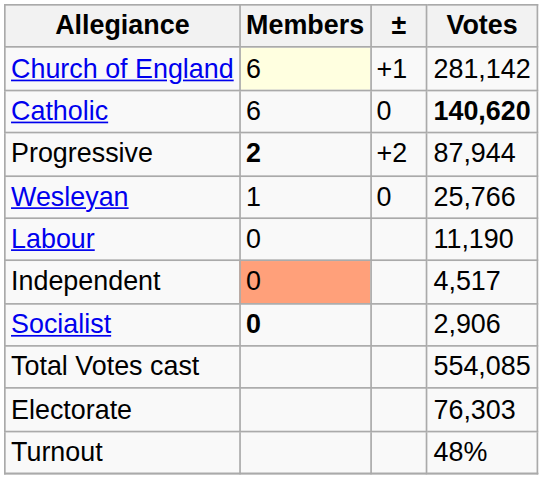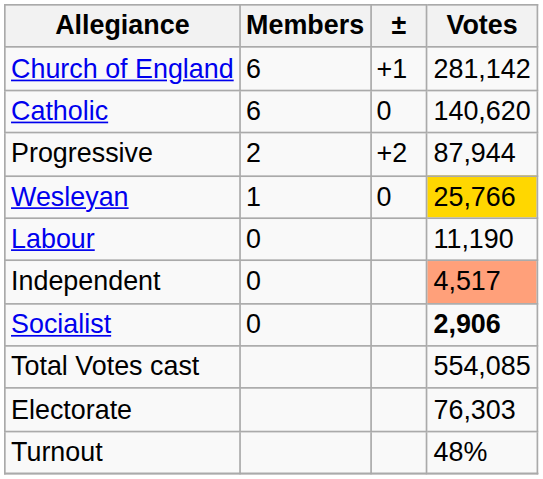(254, 68) lightyellow background -> (254, 68) no background
(482, 111) bold -> (482, 111) normal
(254, 153) bold -> (254, 153) normal
(475, 196) no background -> (475, 196) gold background
(254, 281) lightsalmon background -> (254, 281) no background
(467, 281) no background -> (467, 281) lightsalmon background
(254, 324) bold -> (254, 324) normal
(467, 324) normal -> (467, 324) bold
